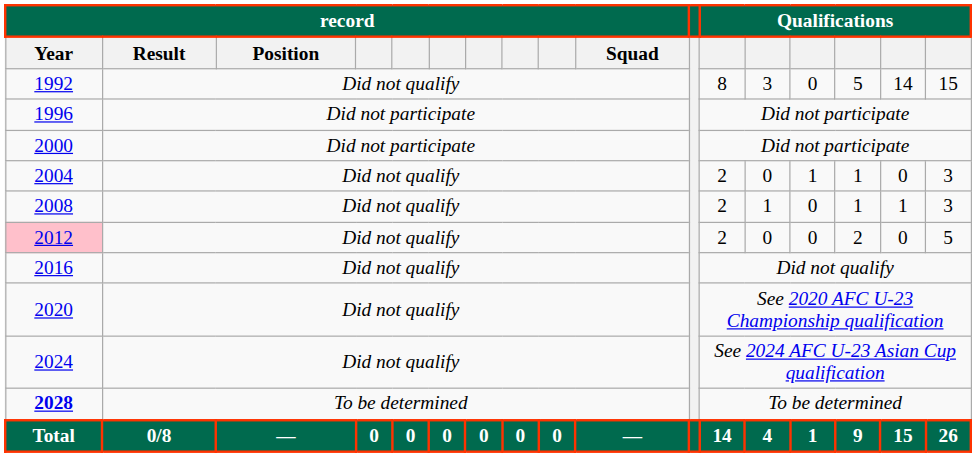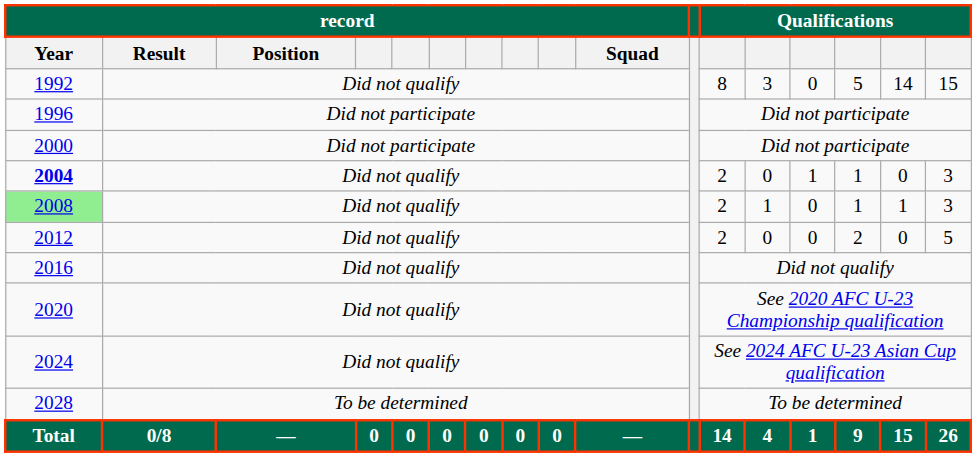(54, 175) normal -> (54, 175) bold
(54, 206) no background -> (54, 206) lightgreen background
(54, 237) pink background -> (54, 237) no background
(54, 403) bold -> (54, 403) normal
